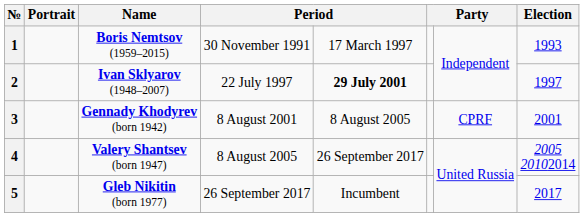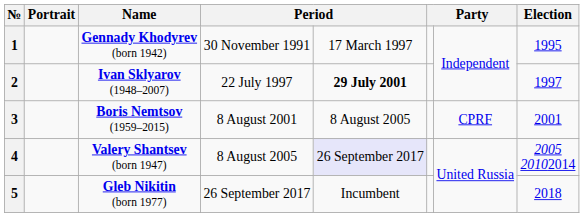(139, 44) Boris Nemtsov (1959–2015) -> (139, 44) Gennady Khodyrev (born 1942)
(548, 44) 1993 -> (548, 44) 1995
(139, 119) Gennady Khodyrev (born 1942) -> (139, 119) Boris Nemtsov (1959–2015)
(370, 156) no background -> (370, 156) lavender background
(548, 194) 2017 -> (548, 194) 2018
